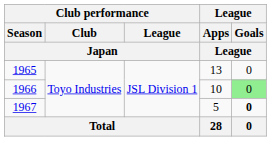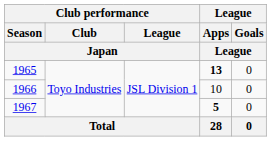(216, 70) normal -> (216, 70) bold
(249, 88) lightgreen background -> (249, 88) no background
(216, 107) normal -> (216, 107) bold
(249, 107) bold -> (249, 107) normal
